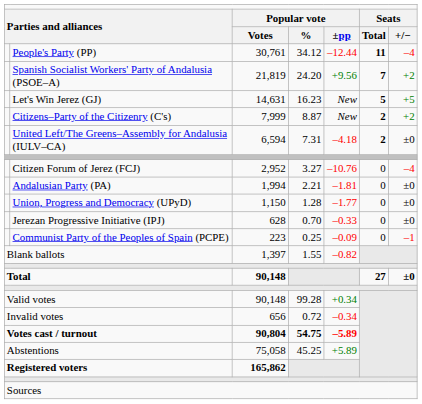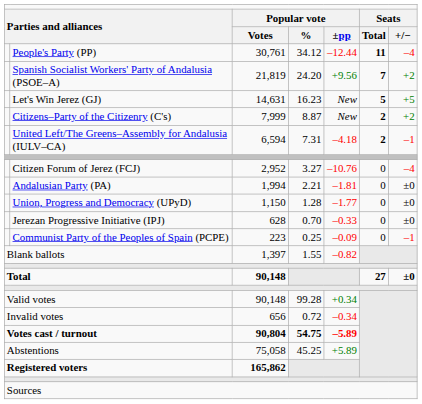(409, 140) ±0 -> (409, 140) –1
